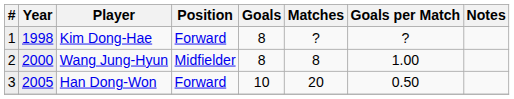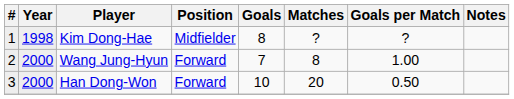(200, 37) Forward -> (205, 37) Midfielder
(205, 60) Midfielder -> (200, 60) Forward
(262, 60) 8 -> (262, 60) 7
(38, 82) 2005 -> (38, 82) 2000
